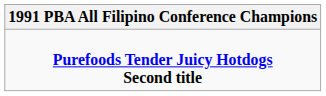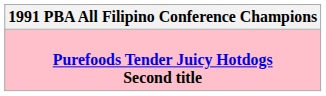(163, 68) no background -> (163, 68) pink background
